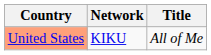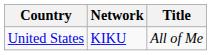(46, 38) lightsalmon background -> (46, 38) no background
